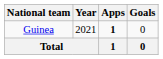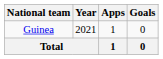(113, 29) bold -> (113, 29) normal
